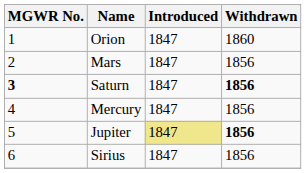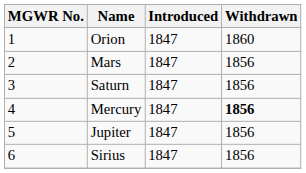(12, 86) bold -> (12, 86) normal
(240, 86) bold -> (240, 86) normal
(240, 109) normal -> (240, 109) bold
(163, 132) khaki background -> (163, 132) no background
(240, 132) bold -> (240, 132) normal
